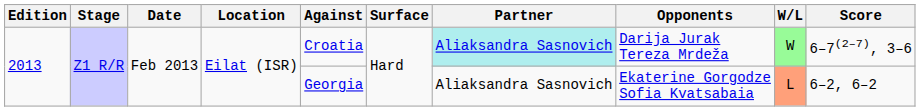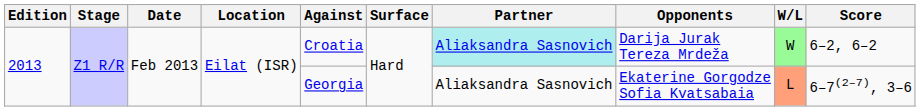(861, 47) 6–7(2–7), 3–6 -> (843, 47) 6–2, 6–2
(843, 86) 6–2, 6–2 -> (861, 86) 6–7(2–7), 3–6
